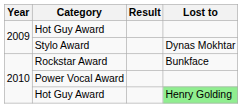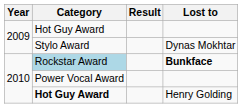(71, 62) no background -> (71, 62) lightblue background
(187, 62) normal -> (189, 62) bold
(70, 95) normal -> (72, 95) bold
(199, 95) lightgreen background -> (199, 95) no background
